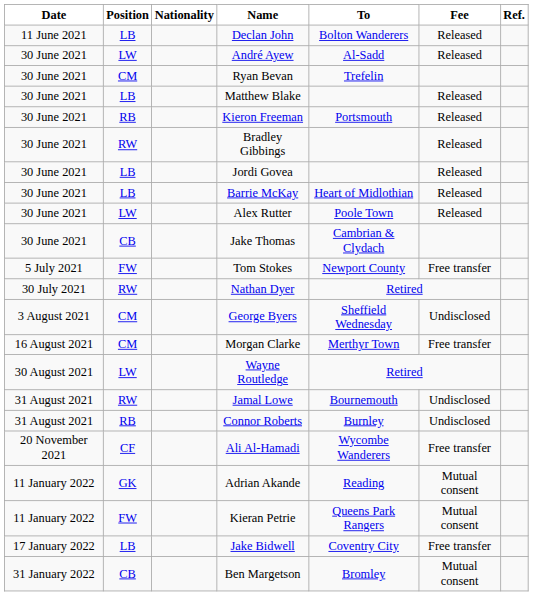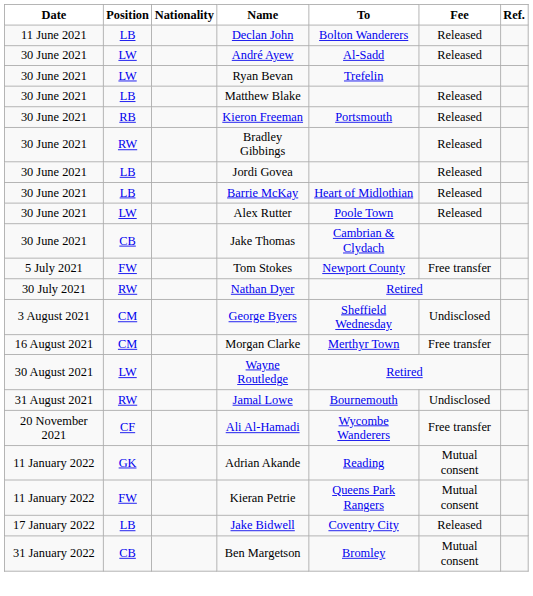(128, 76) CM -> (128, 76) LW
- row: (263, 420)
(460, 546) Free transfer -> (460, 525) Released
